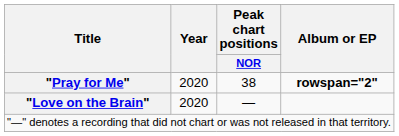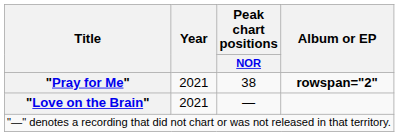(194, 82) 2020 -> (194, 82) 2021
(194, 103) 2020 -> (194, 103) 2021
